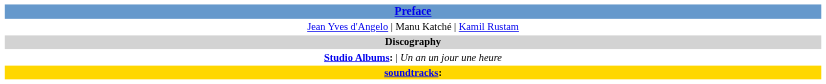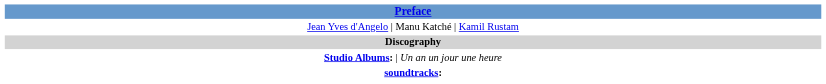(413, 72) gold background -> (413, 72) no background
